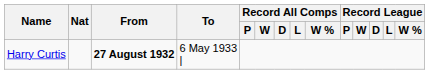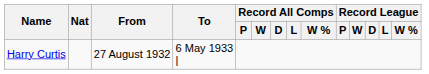(134, 54) bold -> (132, 54) normal
